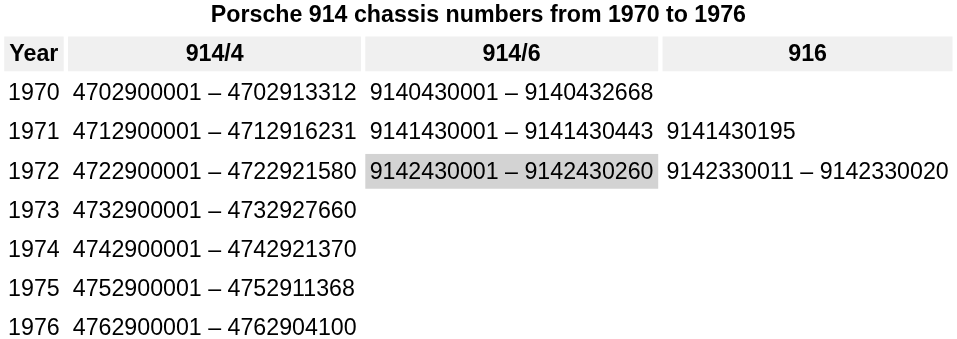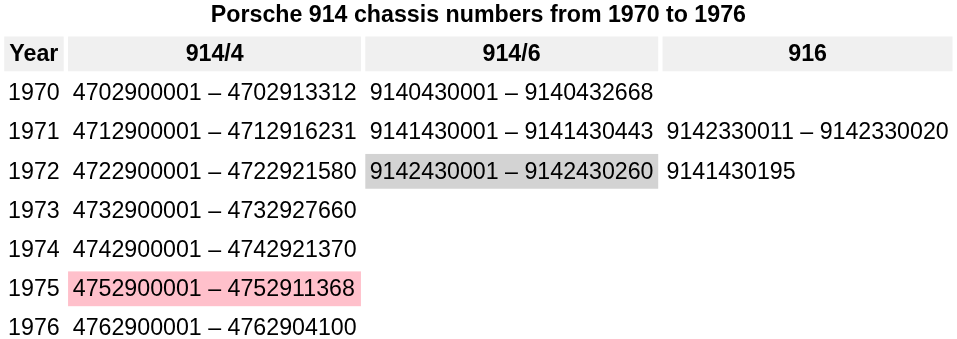(731, 131) 9141430195 -> (808, 131) 9142330011 – 9142330020
(808, 171) 9142330011 – 9142330020 -> (731, 171) 9141430195
(214, 288) no background -> (214, 288) pink background
